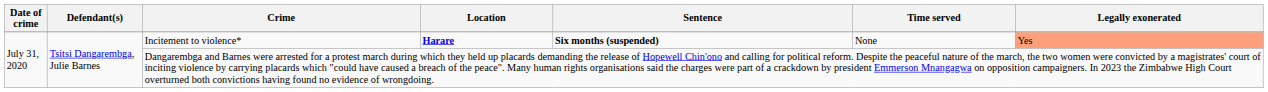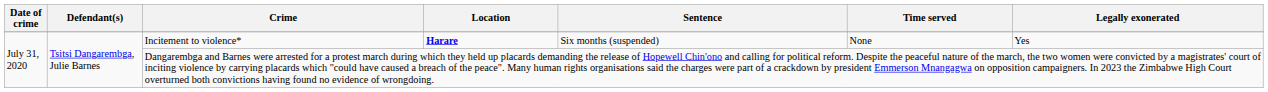(607, 40) bold -> (610, 40) normal
(1025, 40) lightsalmon background -> (1022, 40) no background
